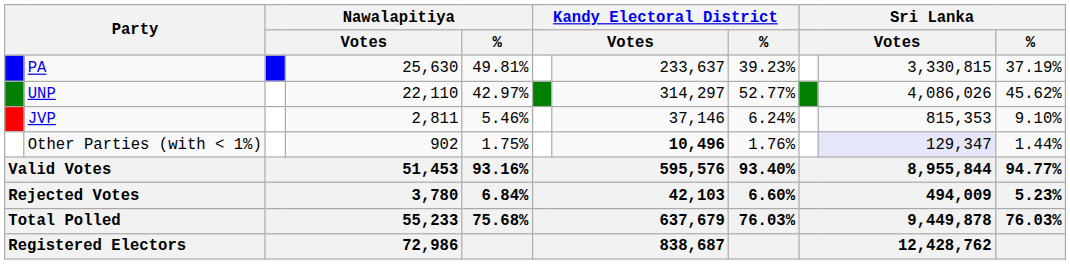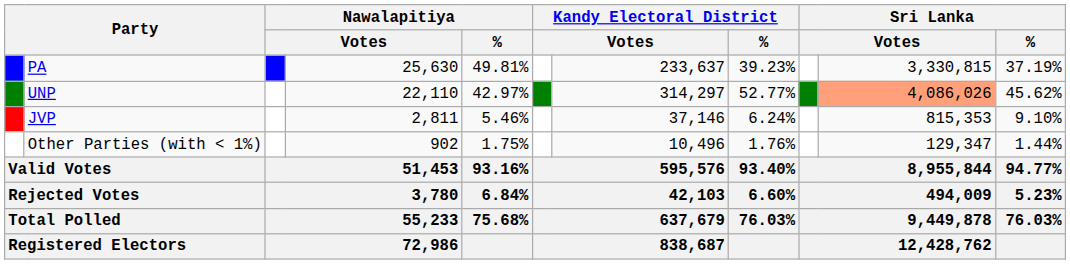(949, 94) no background -> (949, 94) lightsalmon background
(697, 144) bold -> (697, 144) normal
(959, 144) lavender background -> (959, 144) no background
